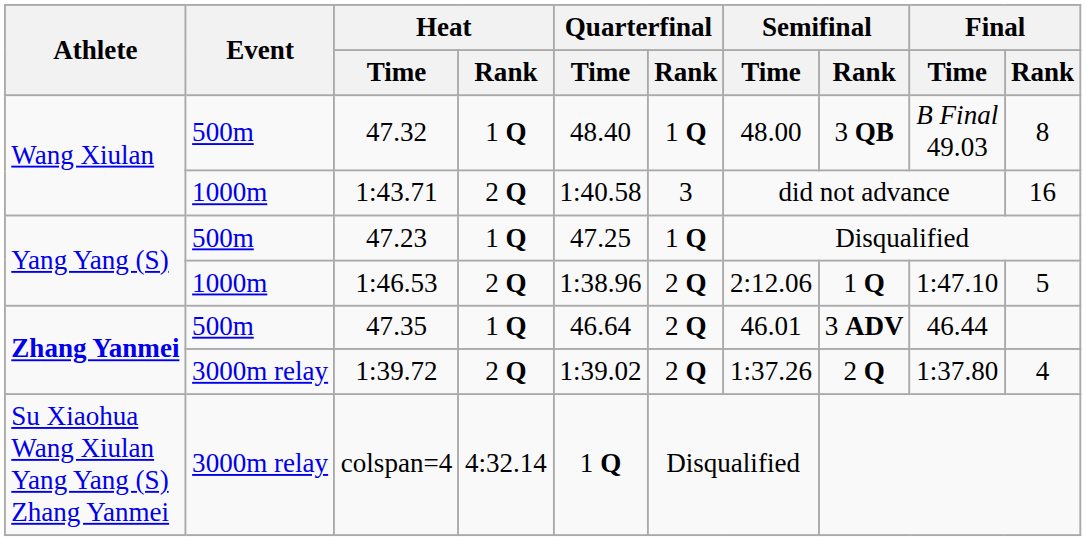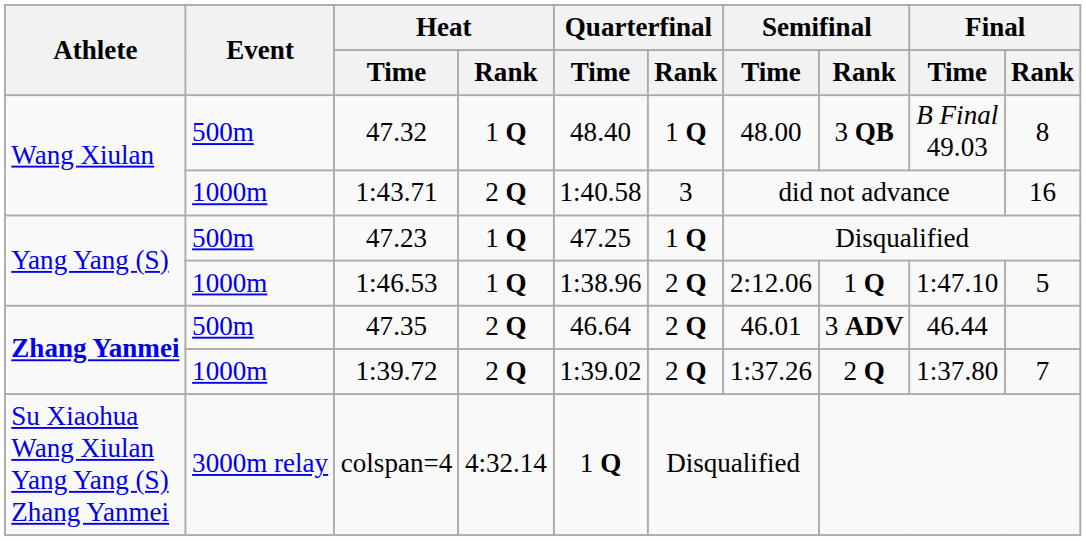(506, 282) 2 Q -> (506, 282) 1 Q
(506, 327) 1 Q -> (506, 327) 2 Q
(260, 371) 3000m relay -> (230, 371) 1000m
(1043, 371) 4 -> (1043, 371) 7
